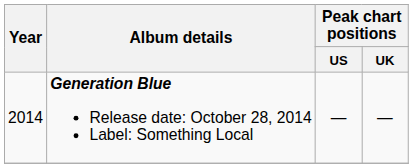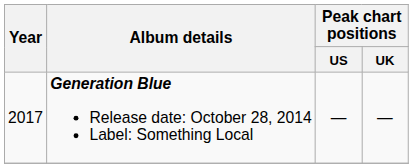(26, 117) 2014 -> (26, 117) 2017
